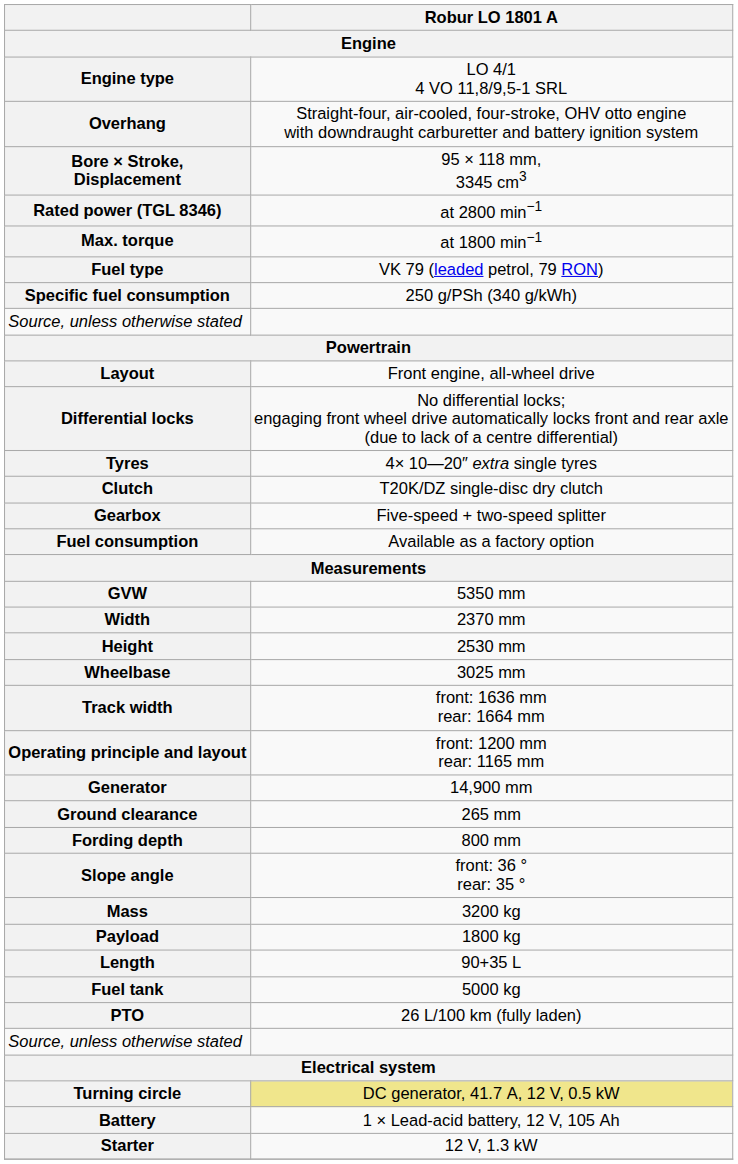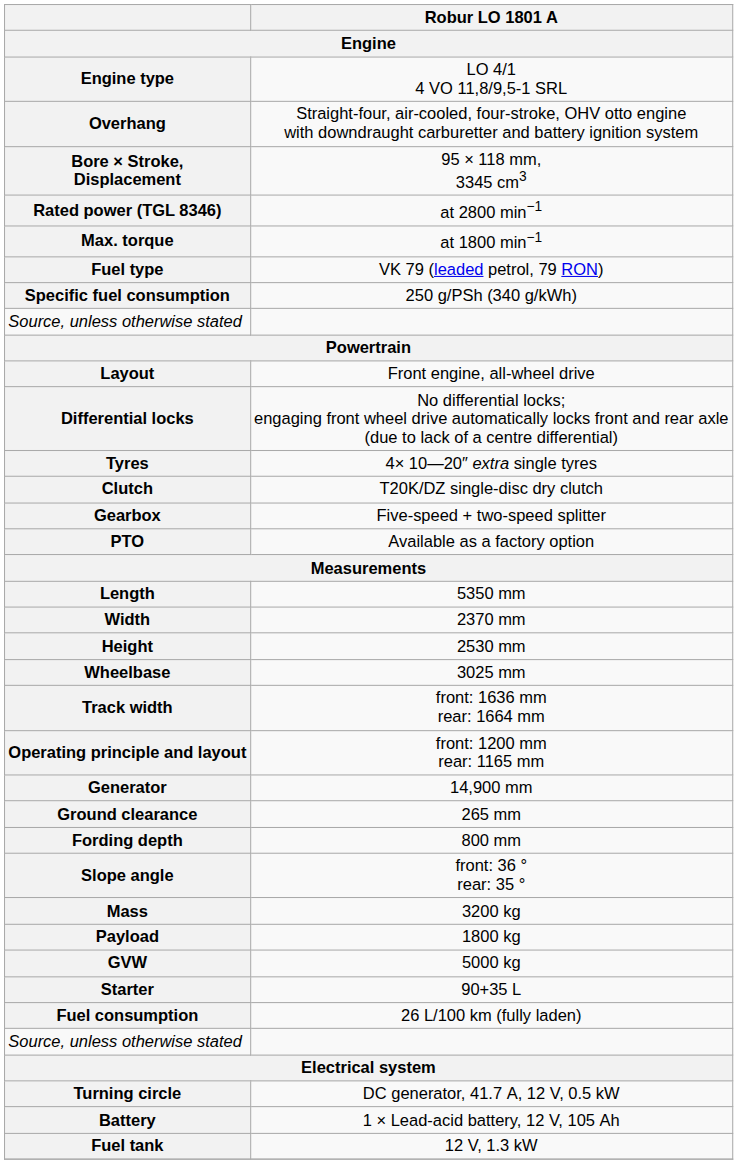(127, 541) Fuel consumption -> (127, 541) PTO
(127, 594) GVW -> (127, 594) Length
(127, 963) Length -> (127, 963) GVW
(491, 963) 90+35 L -> (491, 963) 5000 kg
(127, 989) Fuel tank -> (127, 989) Starter
(491, 989) 5000 kg -> (491, 989) 90+35 L
(127, 1015) PTO -> (127, 1015) Fuel consumption
(491, 1094) khaki background -> (491, 1094) no background
(127, 1146) Starter -> (127, 1146) Fuel tank
